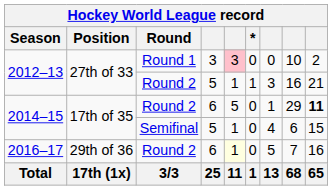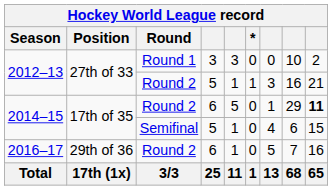(235, 60) pink background -> (235, 60) no background
(235, 151) lightyellow background -> (235, 151) no background
